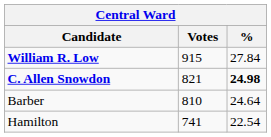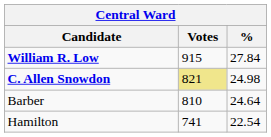(192, 79) no background -> (192, 79) khaki background
(245, 79) bold -> (245, 79) normal
